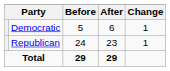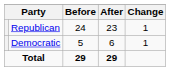rows swapped: (35, 43) <-> (36, 27)
